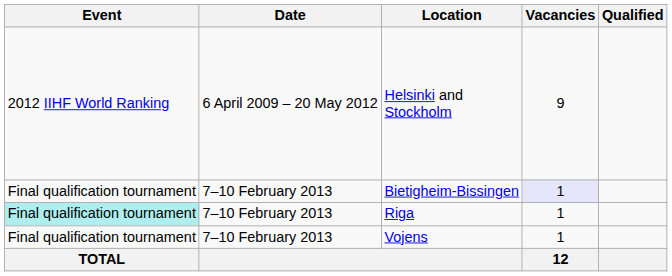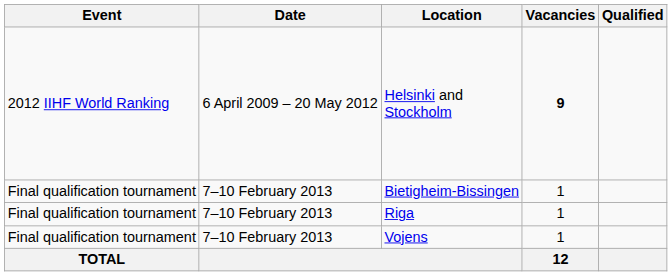(560, 103) normal -> (560, 103) bold
(560, 191) lavender background -> (560, 191) no background
(102, 214) paleturquoise background -> (102, 214) no background
